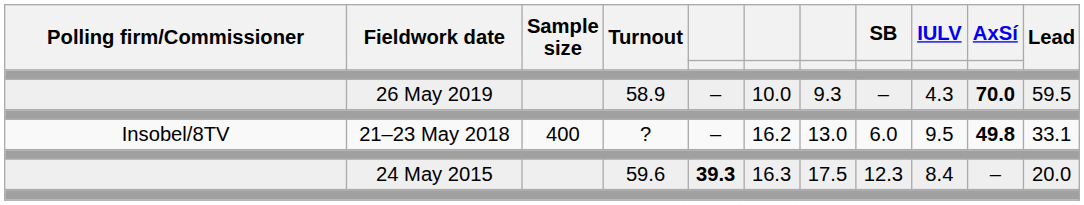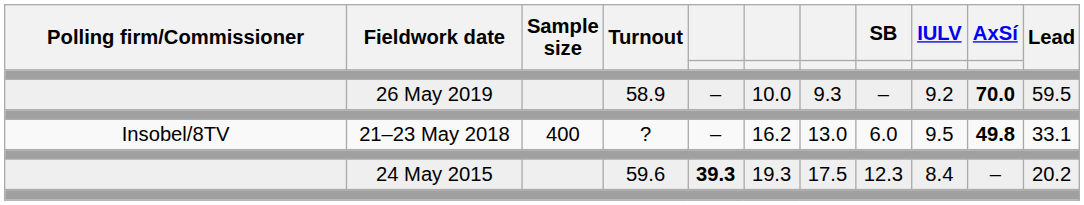(939, 94) 4.3 -> (939, 94) 9.2
(772, 174) 16.3 -> (772, 174) 19.3
(1052, 174) 20.0 -> (1052, 174) 20.2
